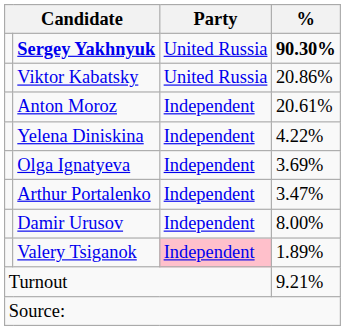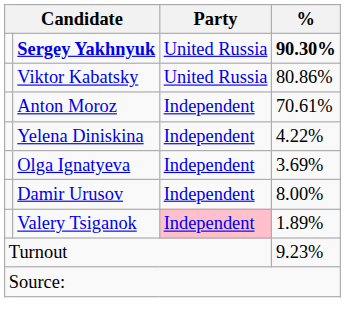(304, 77) 20.86% -> (304, 77) 80.86%
(304, 106) 20.61% -> (304, 106) 70.61%
- row: (84, 194)
(300, 281) 9.21% -> (300, 252) 9.23%
